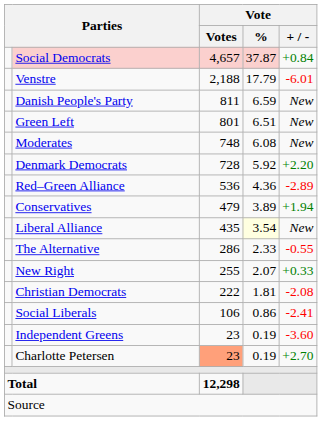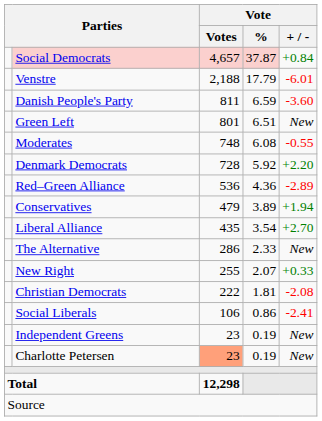(301, 100) New -> (299, 100) -3.60
(301, 143) New -> (299, 143) -0.55
(264, 228) lightyellow background -> (264, 228) no background
(301, 228) New -> (298, 228) +2.70
(299, 249) -0.55 -> (301, 249) New
(299, 334) -3.60 -> (301, 334) New
(298, 356) +2.70 -> (301, 356) New
